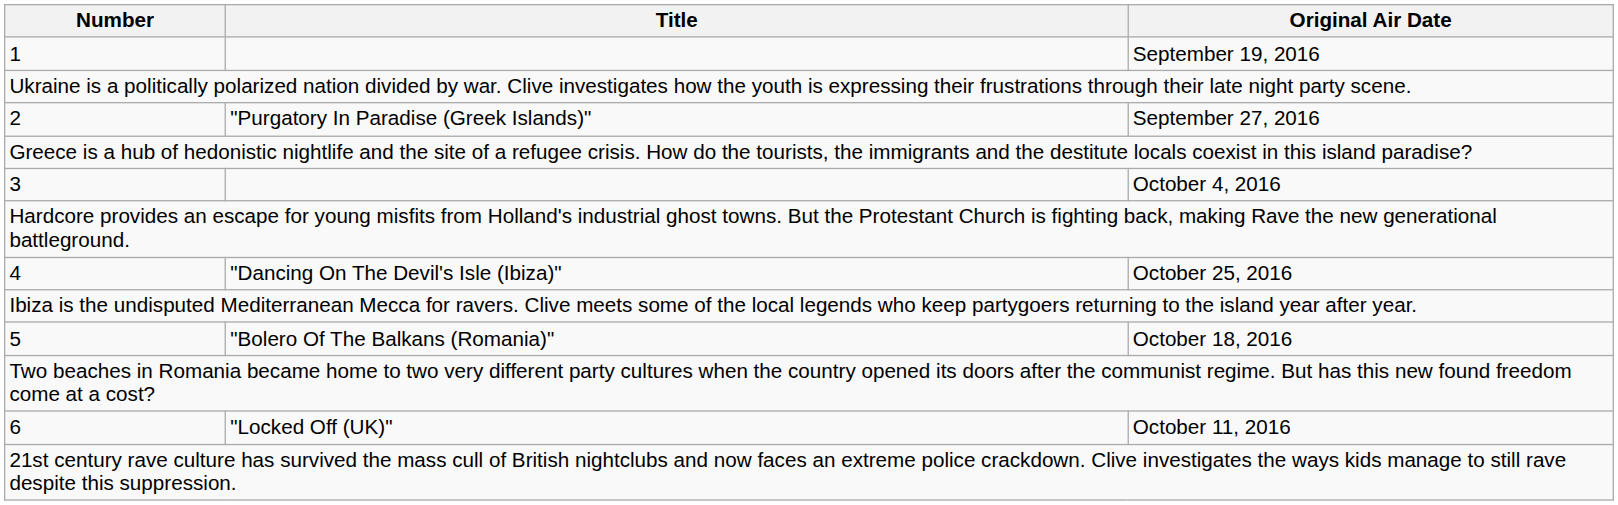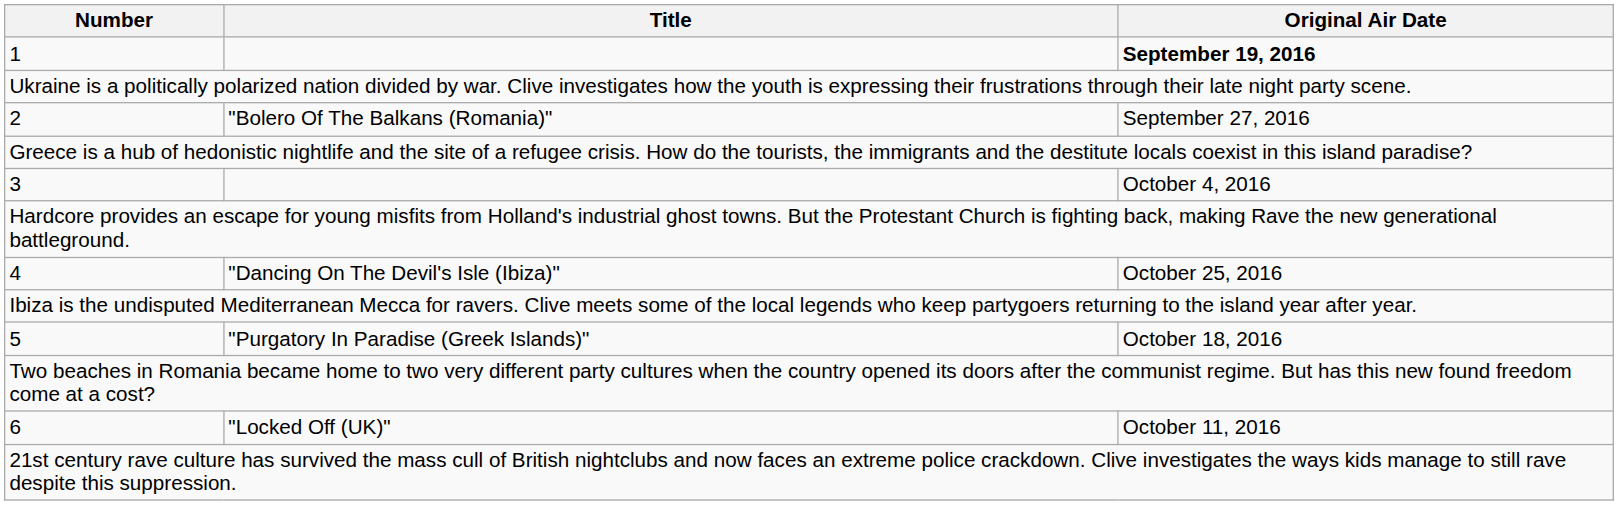(1226, 53) normal -> (1219, 53) bold
(411, 119) "Purgatory In Paradise (Greek Islands)" -> (390, 119) "Bolero Of The Balkans (Romania)"
(392, 338) "Bolero Of The Balkans (Romania)" -> (409, 338) "Purgatory In Paradise (Greek Islands)"
